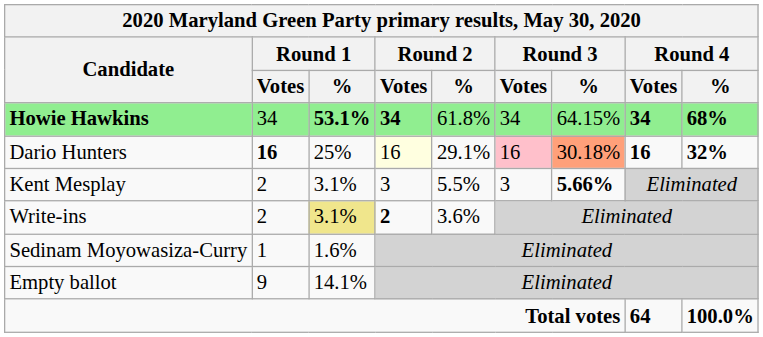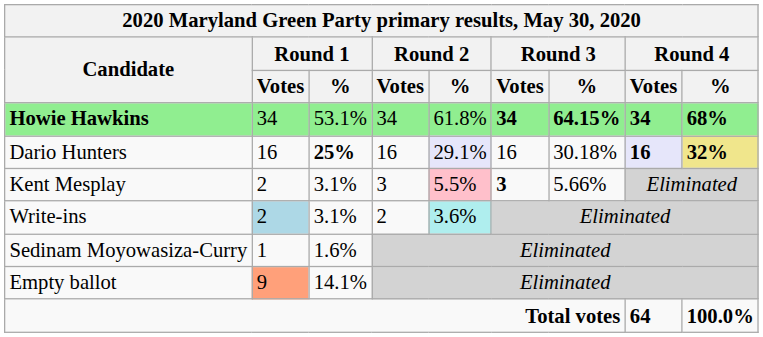(342, 119) bold -> (340, 119) normal
(390, 119) bold -> (387, 119) normal
(510, 119) normal -> (507, 119) bold
(588, 119) normal -> (587, 119) bold
(267, 151) bold -> (267, 151) normal
(333, 151) normal -> (334, 151) bold
(390, 151) lightyellow background -> (387, 151) no background
(464, 151) no background -> (460, 151) lavender background
(510, 151) pink background -> (507, 151) no background
(588, 151) lightsalmon background -> (585, 151) no background
(640, 151) no background -> (640, 151) lavender background
(707, 151) no background -> (707, 151) khaki background
(458, 184) no background -> (455, 184) pink background
(505, 184) normal -> (501, 184) bold
(585, 184) bold -> (580, 184) normal
(262, 217) no background -> (262, 217) lightblue background
(335, 217) khaki background -> (335, 217) no background
(385, 217) bold -> (382, 217) normal
(458, 217) no background -> (455, 217) paleturquoise background
(262, 282) no background -> (262, 282) lightsalmon background
